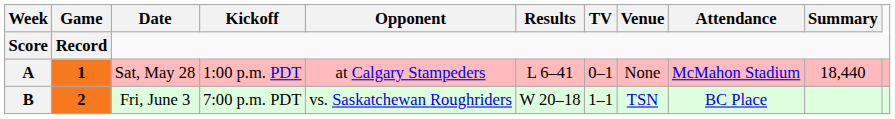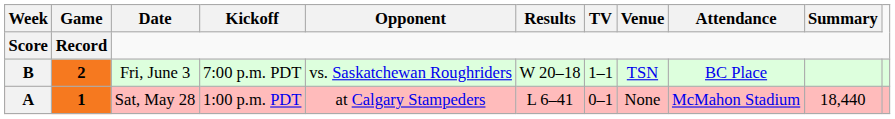rows swapped: (28, 72) <-> (28, 100)
